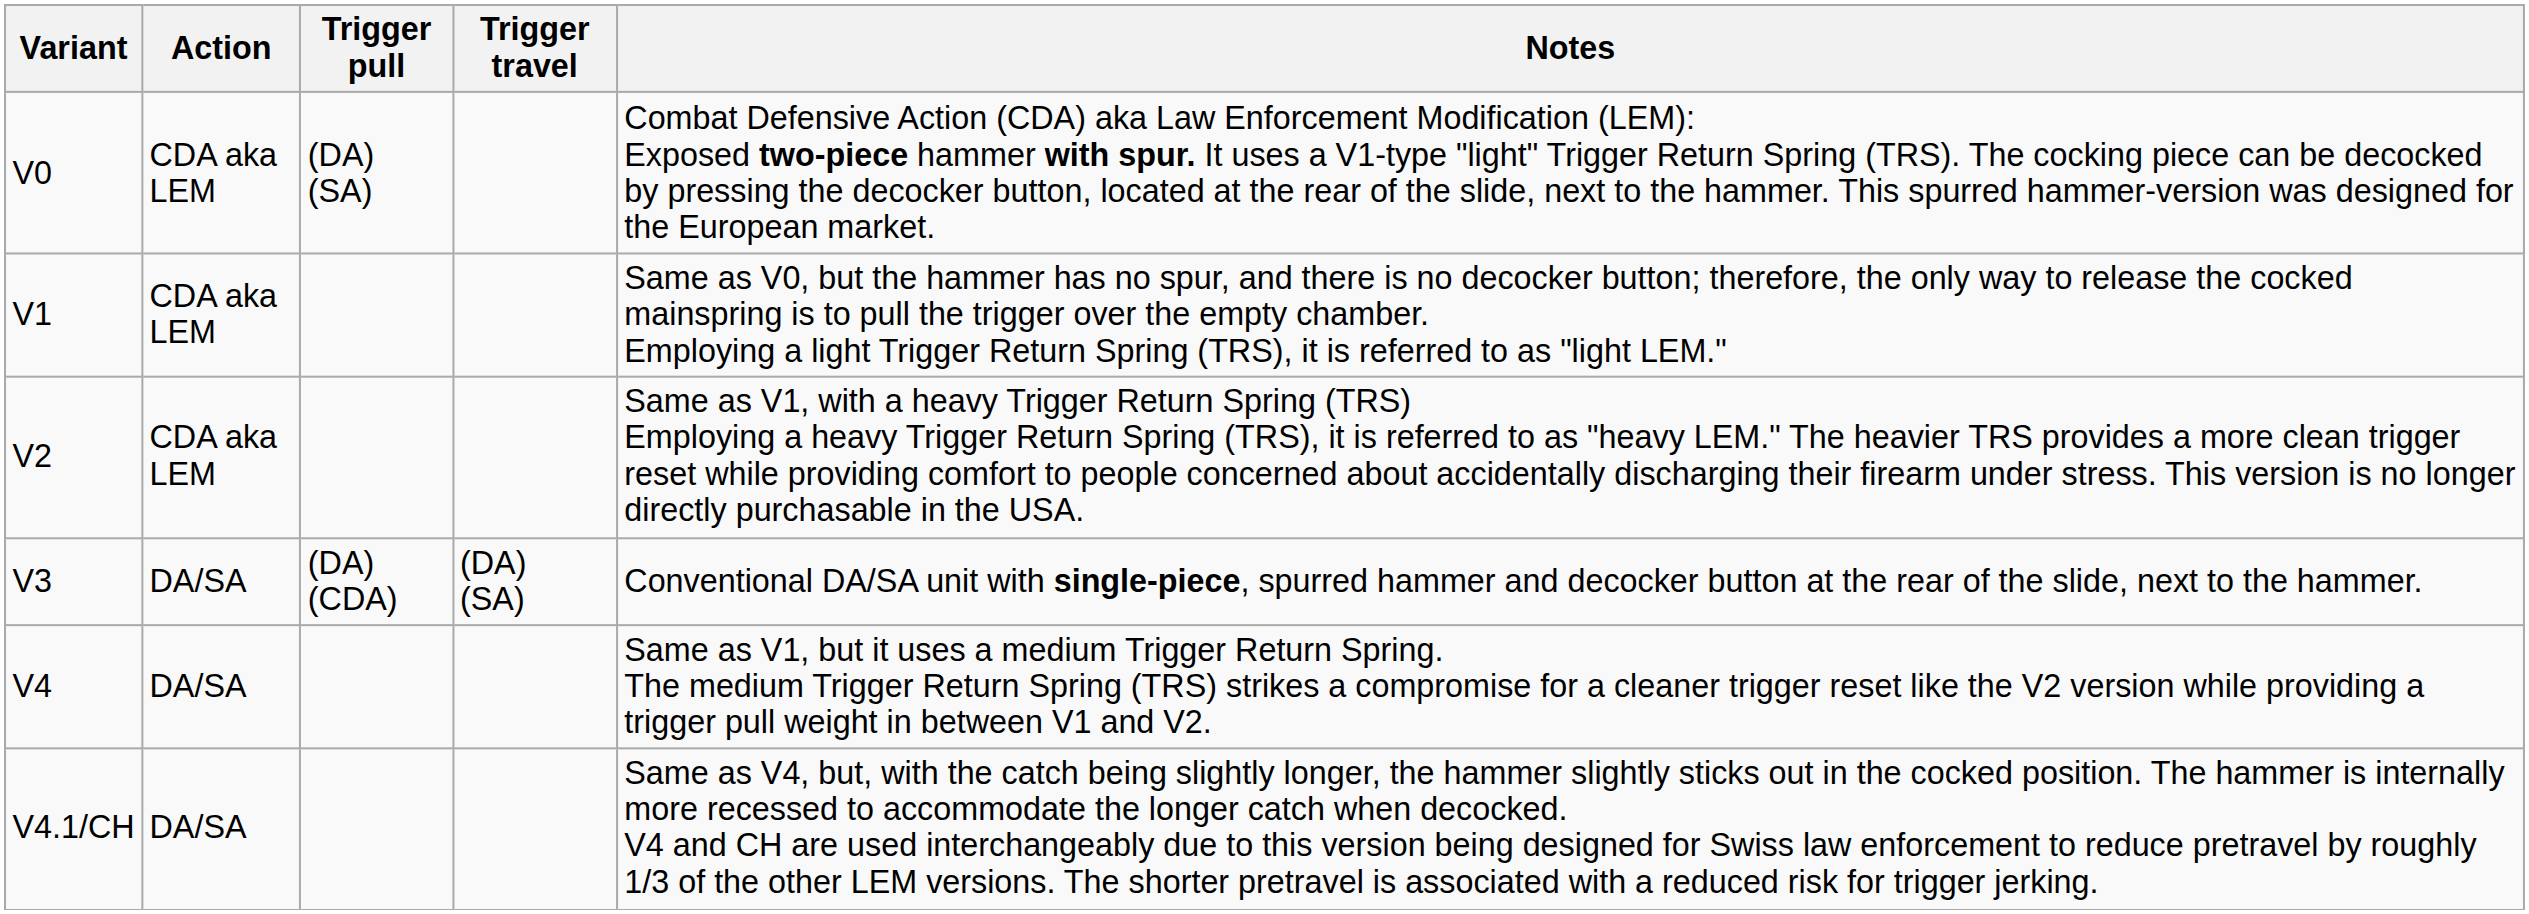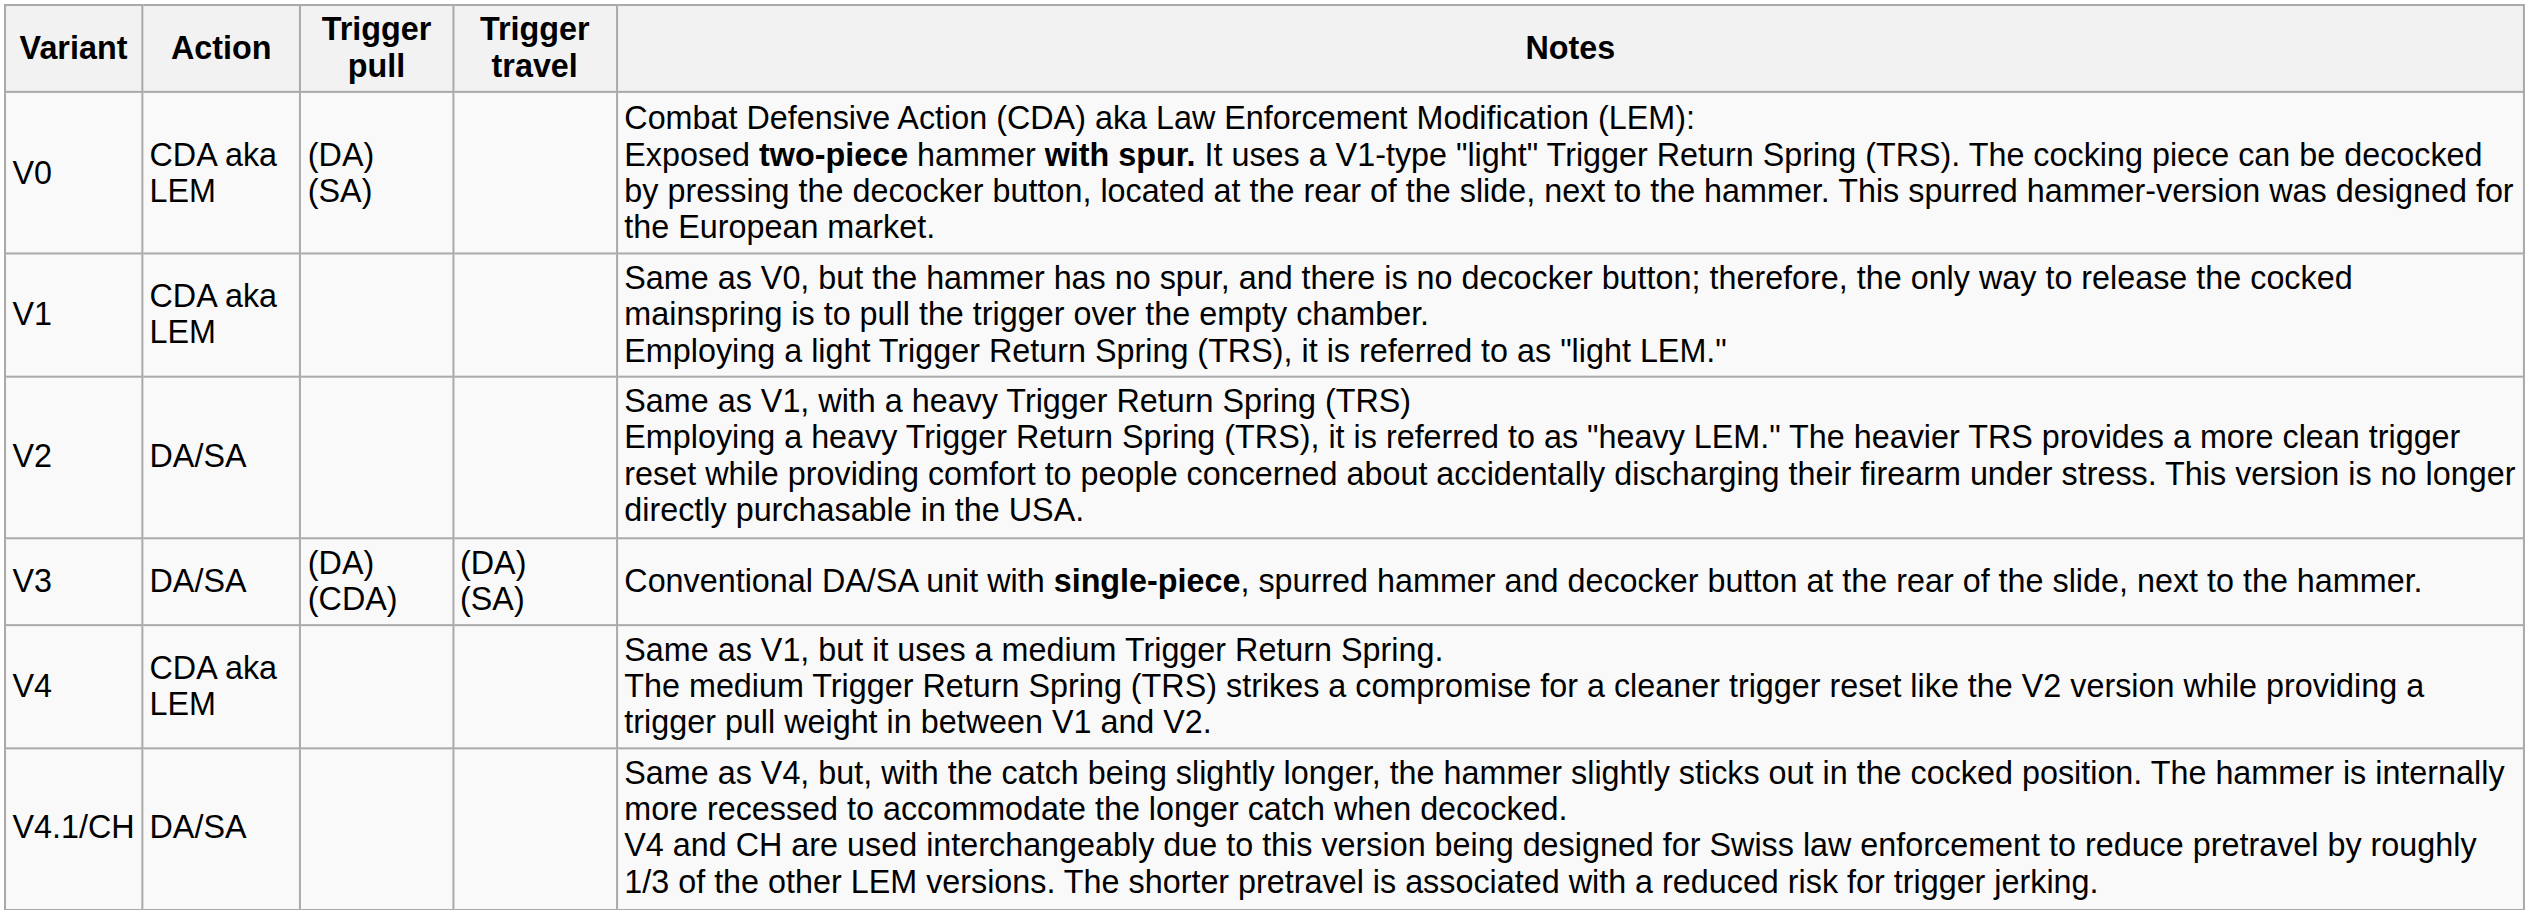(213, 456) CDA aka LEM -> (198, 456) DA/SA
(198, 686) DA/SA -> (213, 686) CDA aka LEM
